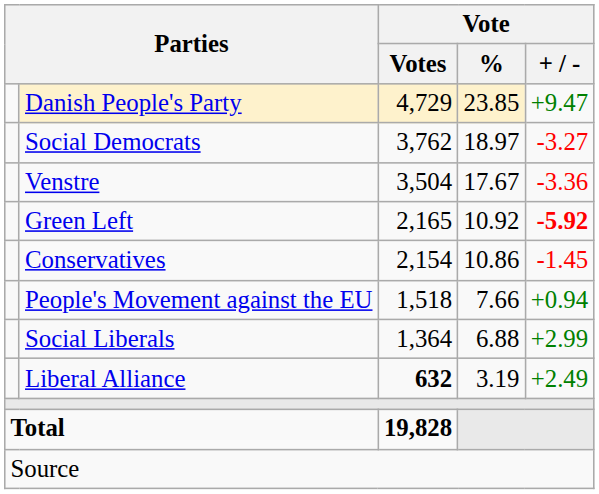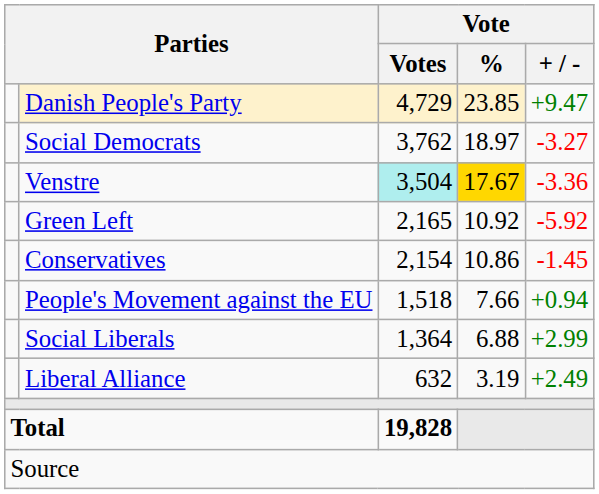(424, 181) no background -> (424, 181) paleturquoise background
(491, 181) no background -> (491, 181) gold background
(562, 220) bold -> (562, 220) normal
(434, 378) bold -> (434, 378) normal
